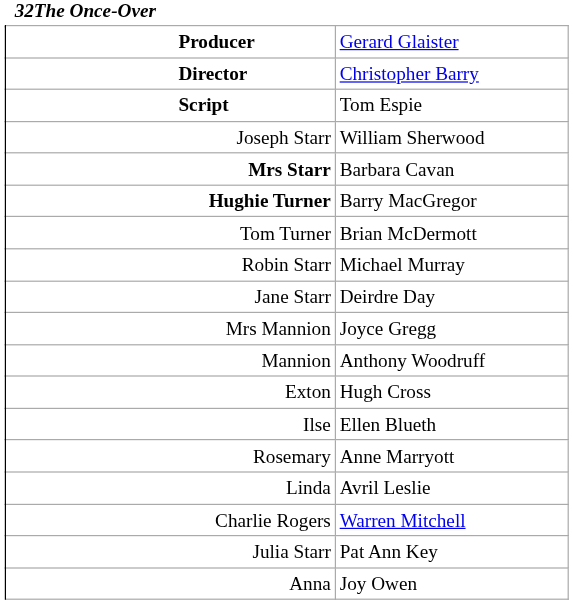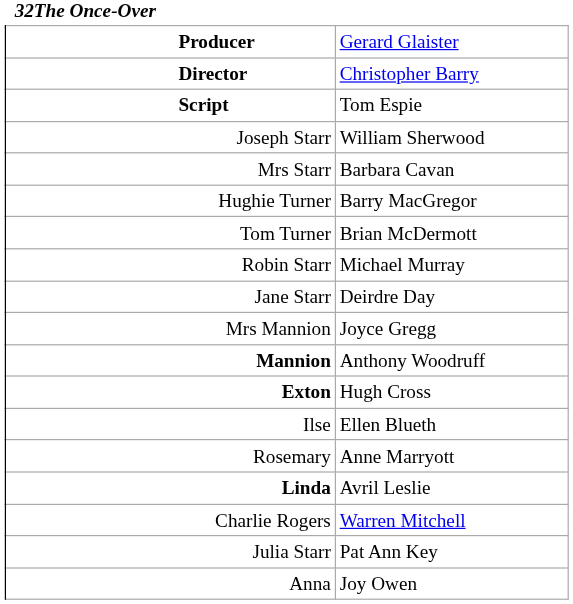(290, 169) bold -> (294, 169) normal
(270, 201) bold -> (275, 201) normal
(296, 360) normal -> (293, 360) bold
(308, 392) normal -> (306, 392) bold
(308, 488) normal -> (306, 488) bold
